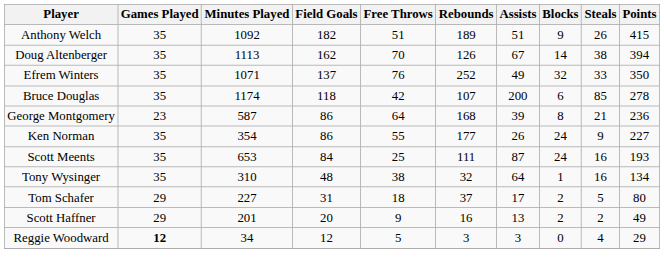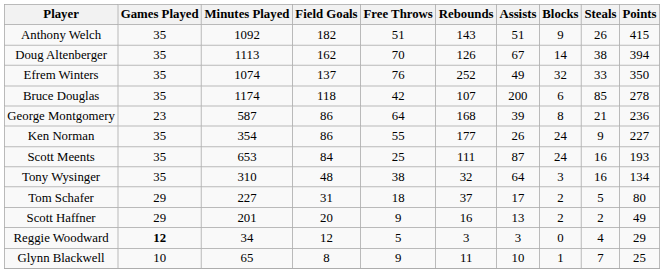(466, 34) 189 -> (466, 34) 143
(247, 75) 1071 -> (247, 75) 1074
(560, 177) 1 -> (560, 177) 3
+ row: (61, 258)
